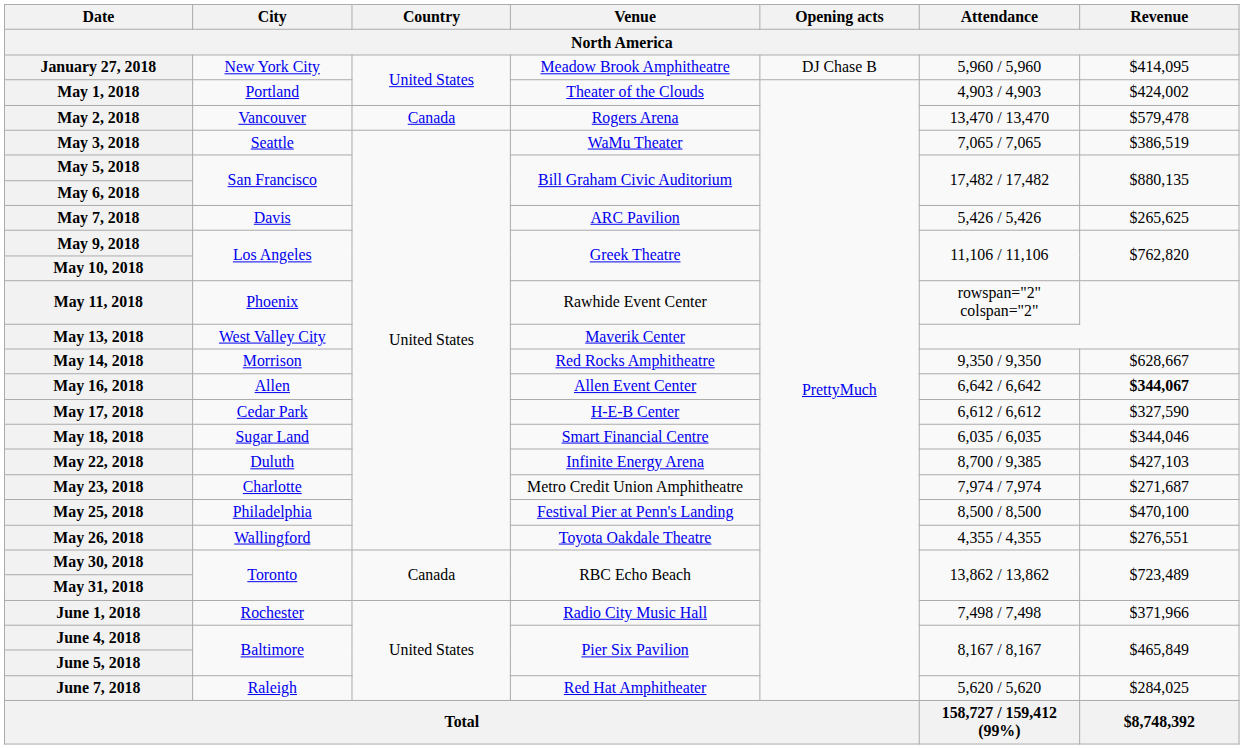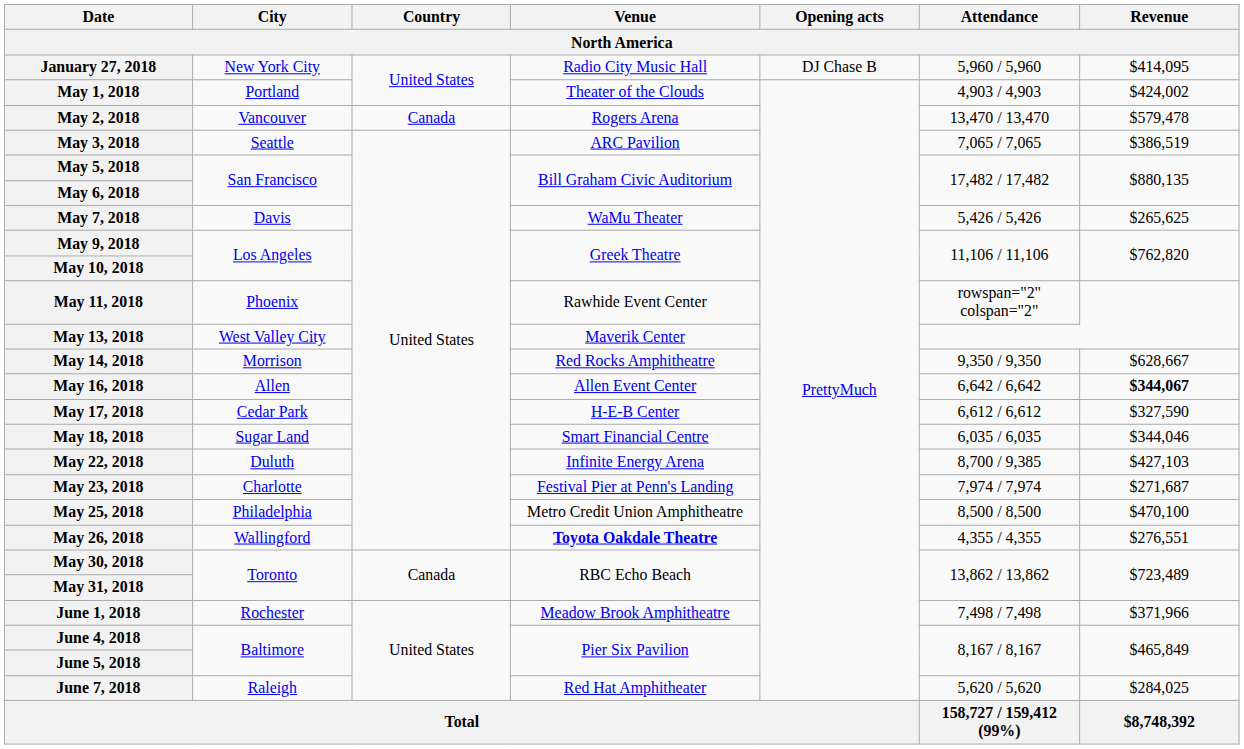(635, 67) Meadow Brook Amphitheatre -> (635, 67) Radio City Music Hall
(635, 142) WaMu Theater -> (635, 142) ARC Pavilion
(635, 218) ARC Pavilion -> (635, 218) WaMu Theater
(635, 487) Metro Credit Union Amphitheatre -> (635, 487) Festival Pier at Penn's Landing
(635, 512) Festival Pier at Penn's Landing -> (635, 512) Metro Credit Union Amphitheatre
(635, 537) normal -> (635, 537) bold
(635, 612) Radio City Music Hall -> (635, 612) Meadow Brook Amphitheatre
